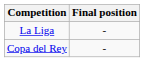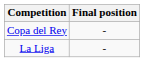rows swapped: (37, 30) <-> (37, 48)
